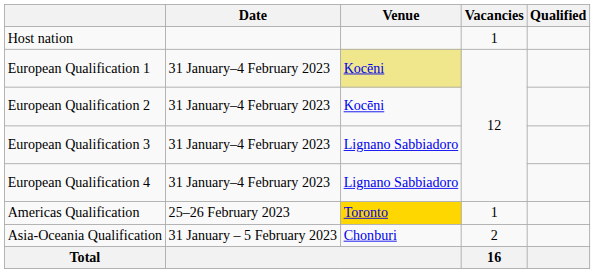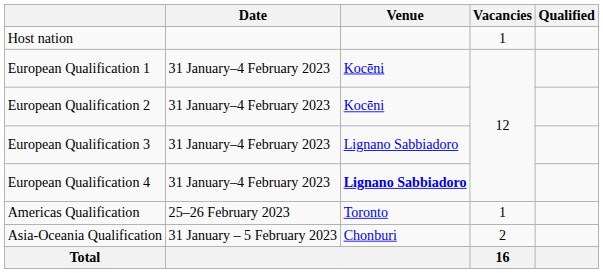(364, 68) khaki background -> (364, 68) no background
(401, 182) normal -> (405, 182) bold
(366, 213) gold background -> (366, 213) no background
